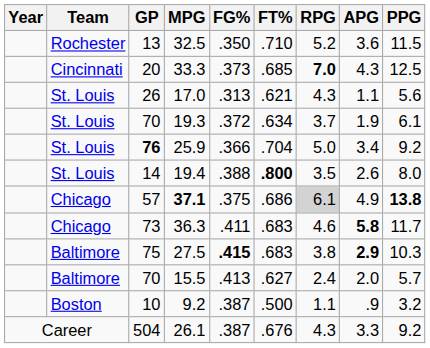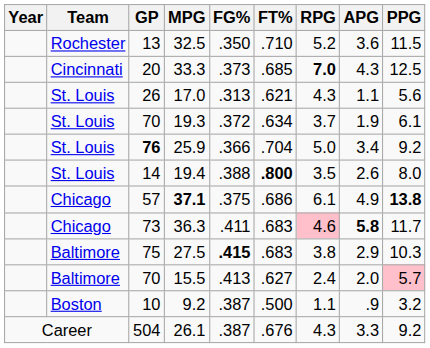(324, 200) lightgrey background -> (324, 200) no background
(324, 226) no background -> (324, 226) pink background
(368, 252) bold -> (368, 252) normal
(410, 278) no background -> (410, 278) pink background
